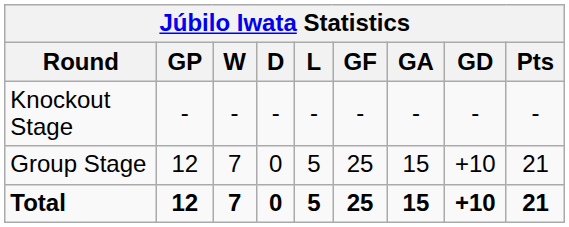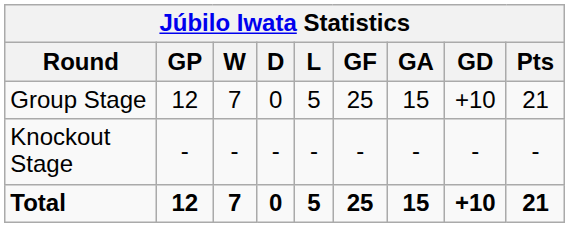rows swapped: (78, 164) <-> (60, 113)
